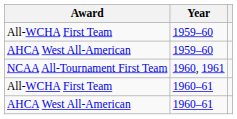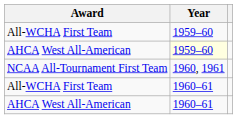(193, 50) no background -> (193, 50) lightyellow background
